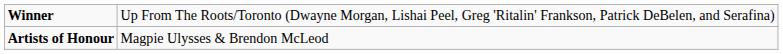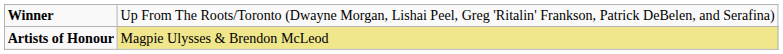(225, 37) no background -> (225, 37) khaki background
